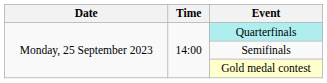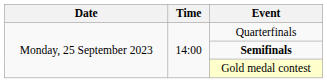(266, 31) paleturquoise background -> (266, 31) no background
(266, 50) normal -> (266, 50) bold
